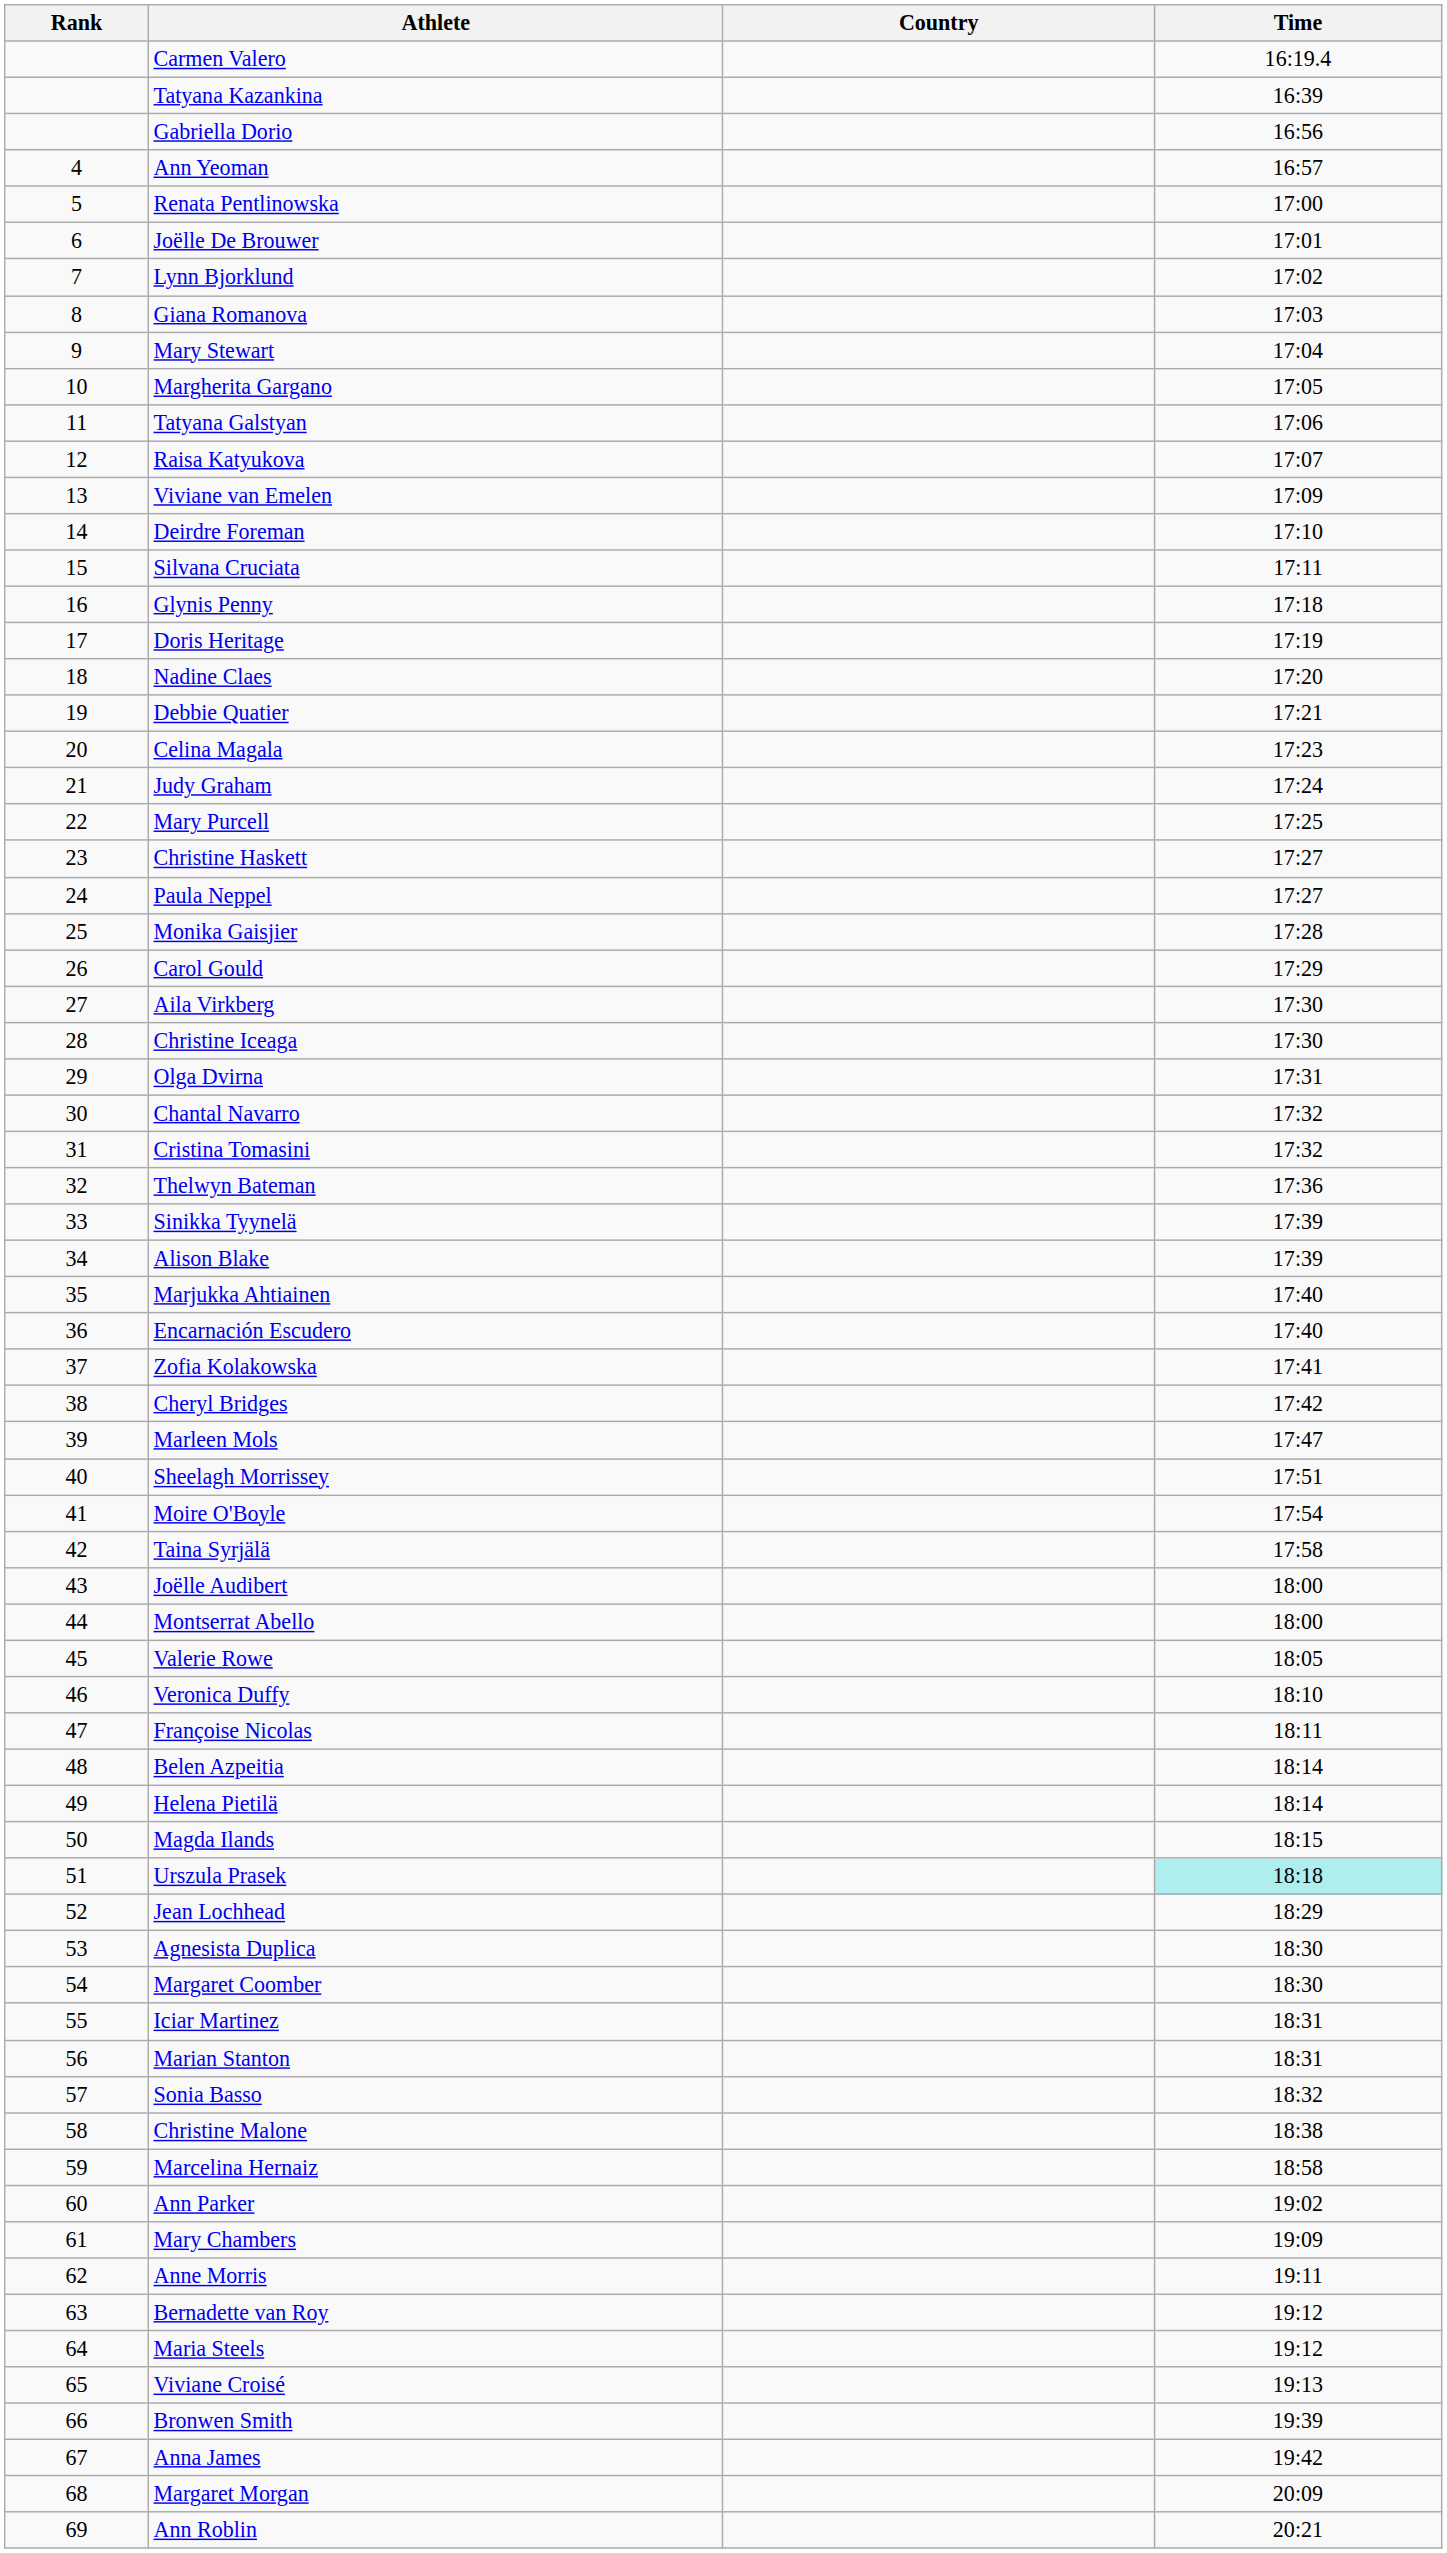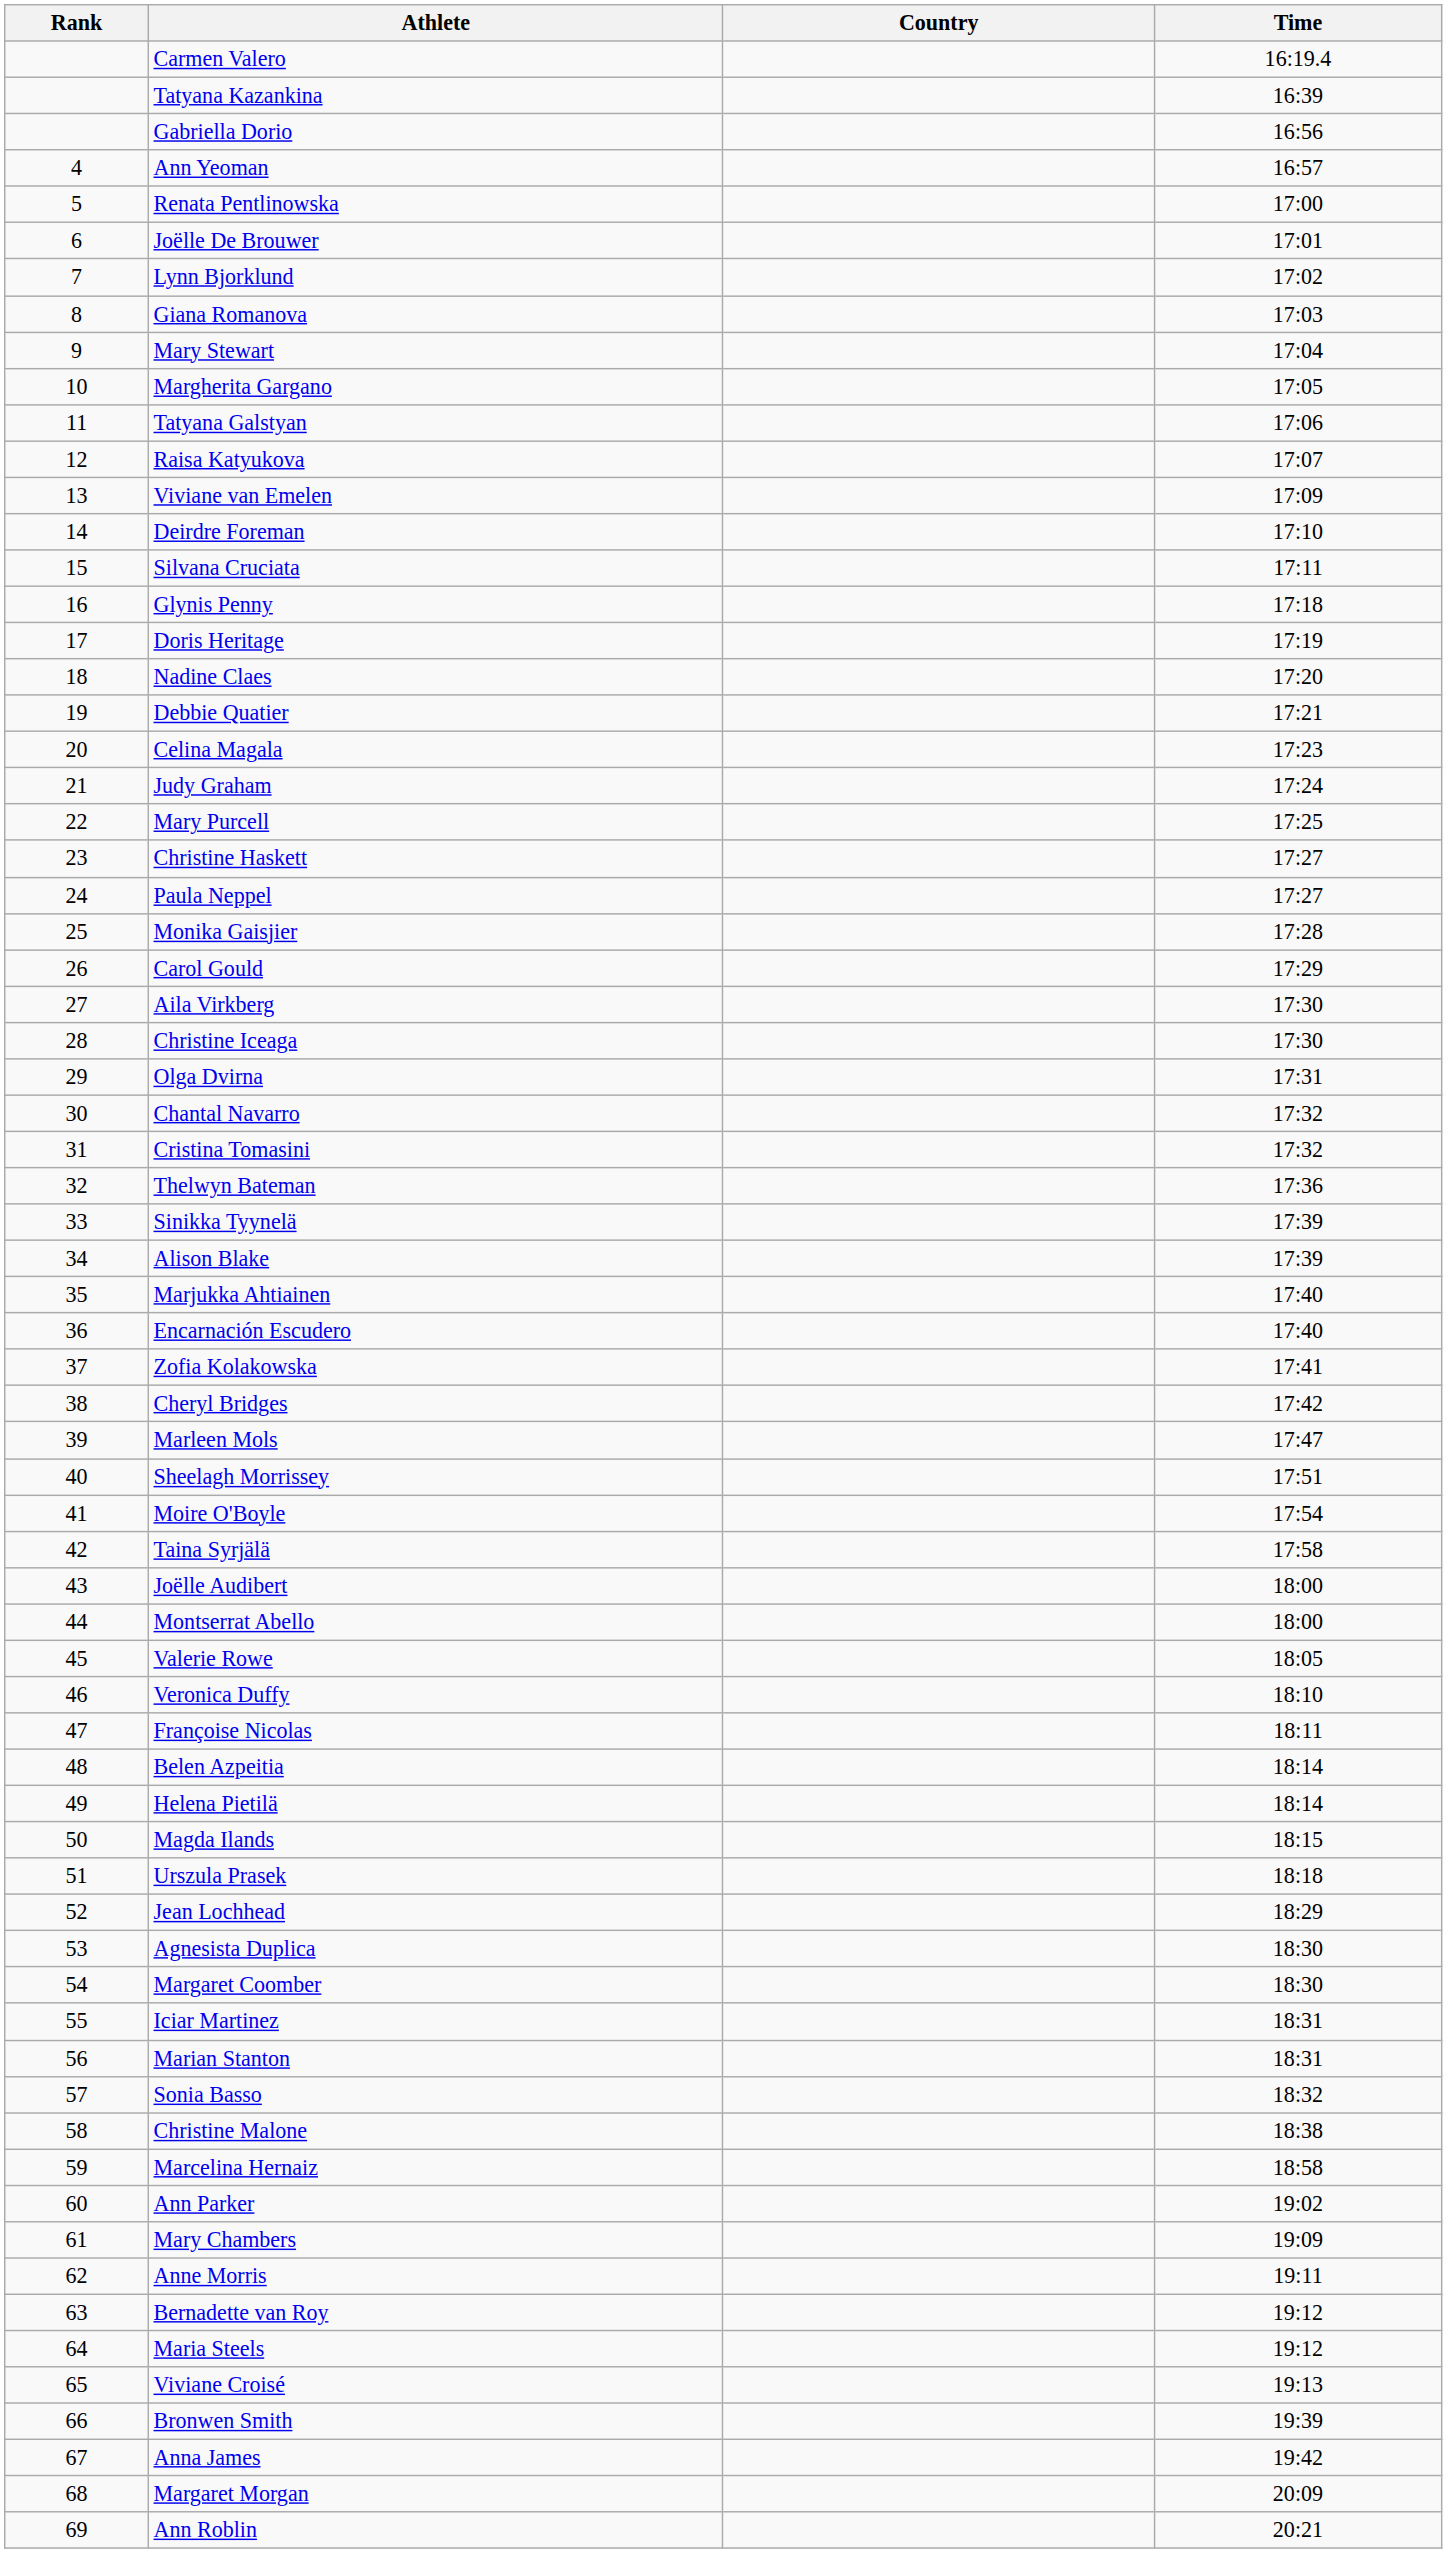(1298, 1876) paleturquoise background -> (1298, 1876) no background
